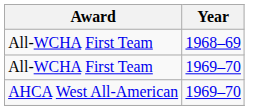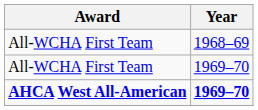(93, 92) normal -> (97, 92) bold
(213, 92) normal -> (222, 92) bold
